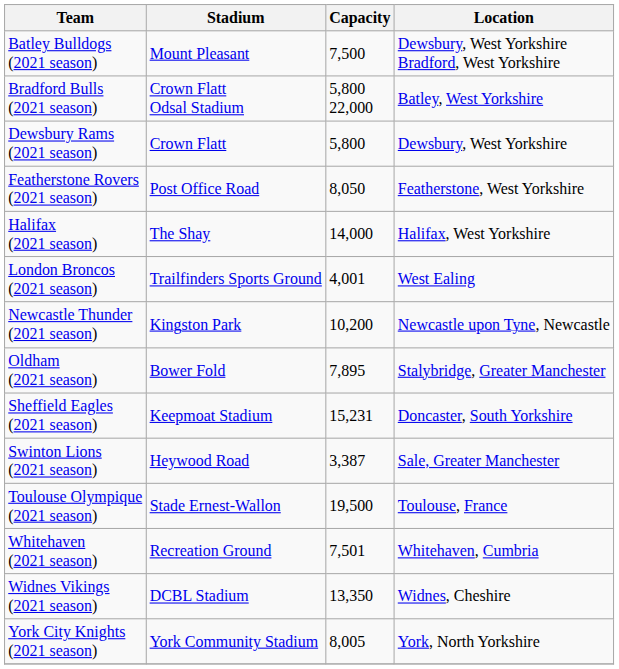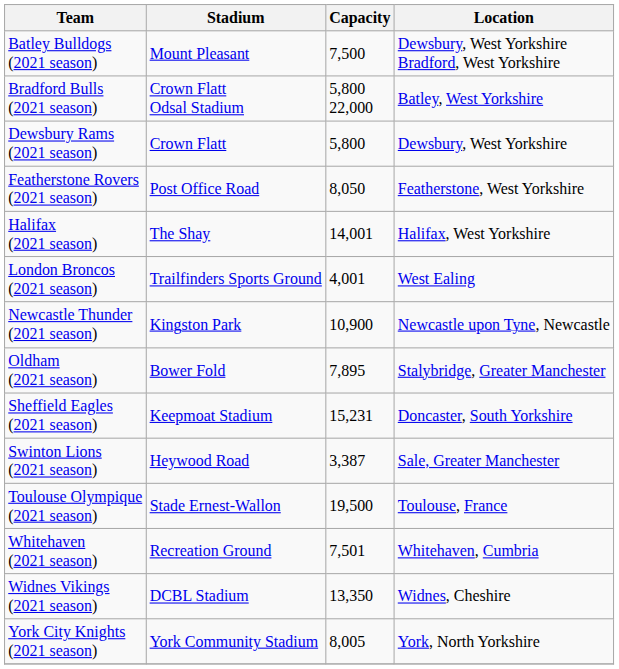(351, 234) 14,000 -> (351, 234) 14,001
(351, 324) 10,200 -> (351, 324) 10,900
